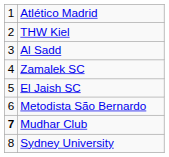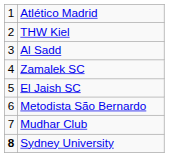(11, 124) bold -> (11, 124) normal
(11, 143) normal -> (11, 143) bold
